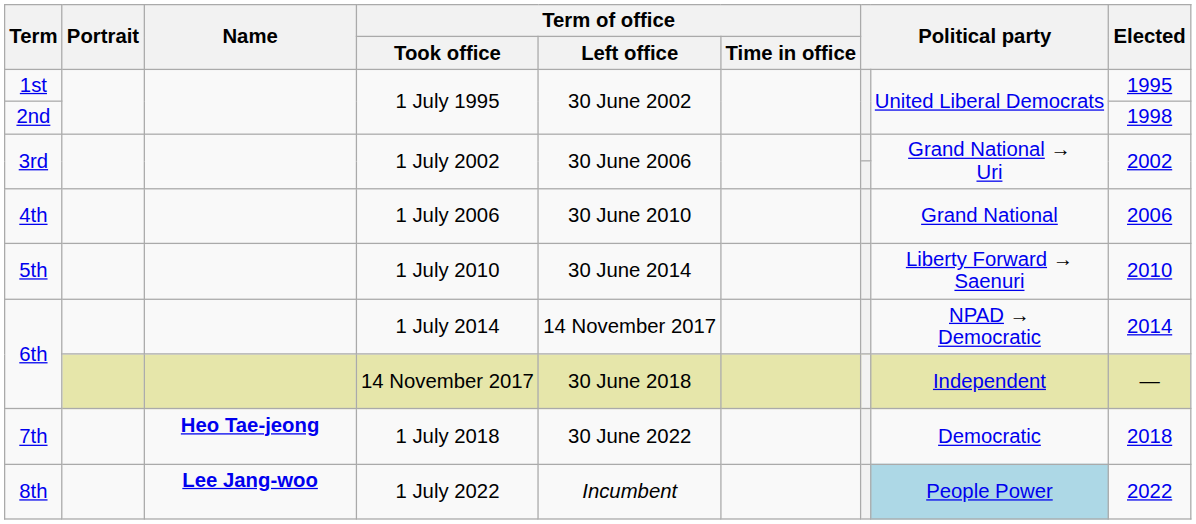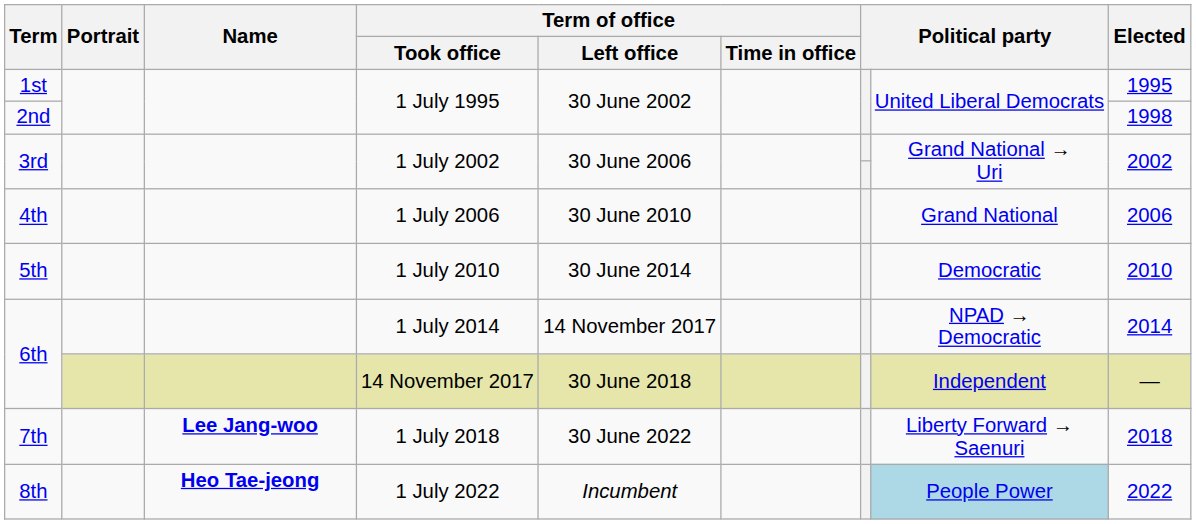(989, 271) Liberty Forward → Saenuri -> (989, 271) Democratic
(250, 424) Heo Tae-jeong -> (250, 424) Lee Jang-woo
(989, 436) Democratic -> (989, 436) Liberty Forward → Saenuri
(250, 480) Lee Jang-woo -> (250, 480) Heo Tae-jeong
